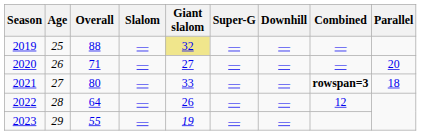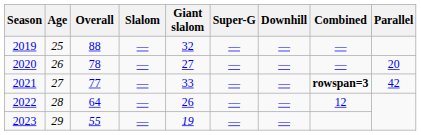(188, 45) khaki background -> (188, 45) no background
(95, 64) 71 -> (95, 64) 78
(95, 83) 80 -> (95, 83) 77
(394, 83) 18 -> (394, 83) 42
